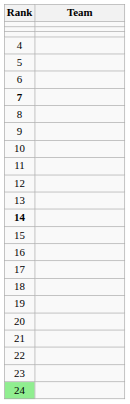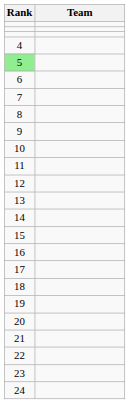(20, 62) no background -> (20, 62) lightgreen background
(20, 97) bold -> (20, 97) normal
(20, 217) bold -> (20, 217) normal
(20, 390) lightgreen background -> (20, 390) no background
